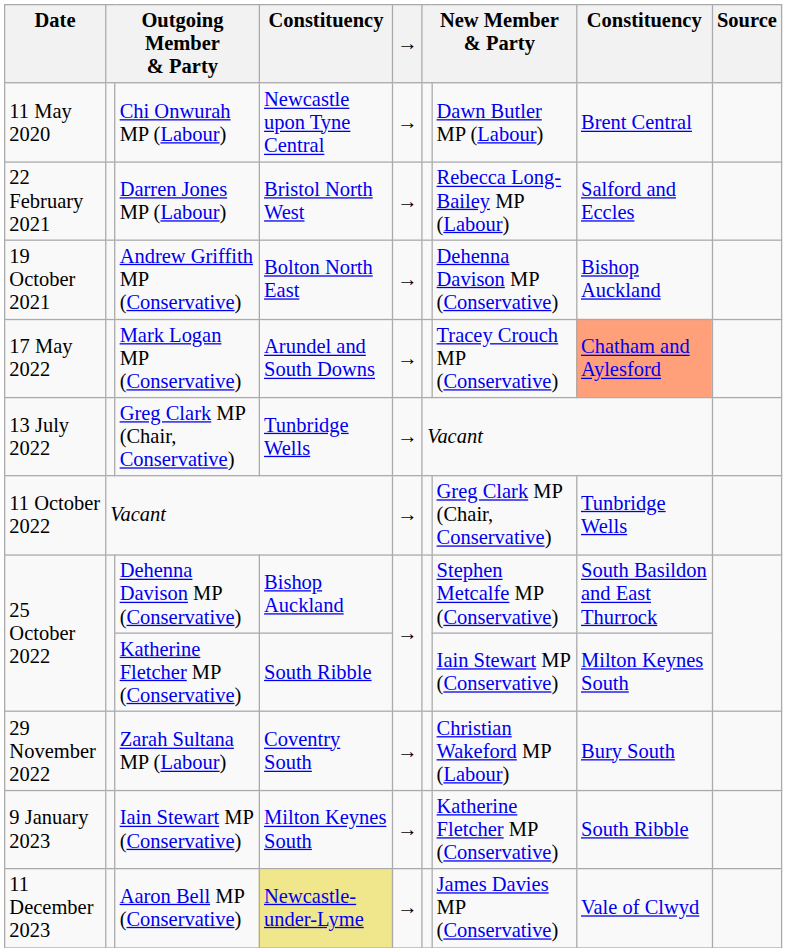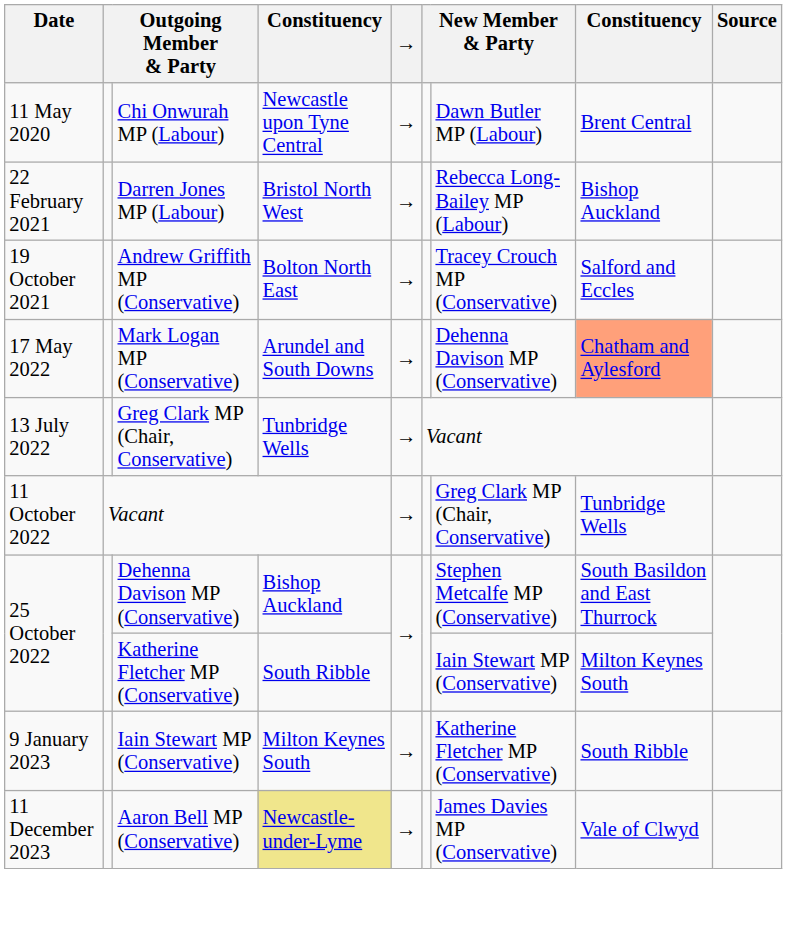(628, 200) Salford and Eccles -> (620, 200) Bishop Auckland
(497, 279) Dehenna Davison MP (Conservative) -> (496, 279) Tracey Crouch MP (Conservative)
(621, 279) Bishop Auckland -> (628, 279) Salford and Eccles
(497, 358) Tracey Crouch MP (Conservative) -> (496, 358) Dehenna Davison MP (Conservative)
- row: (177, 750)
